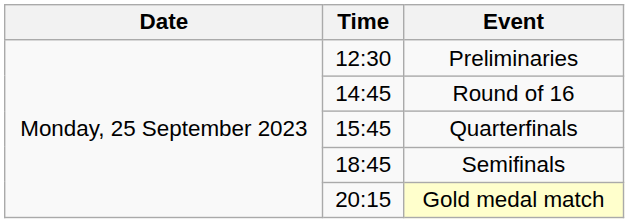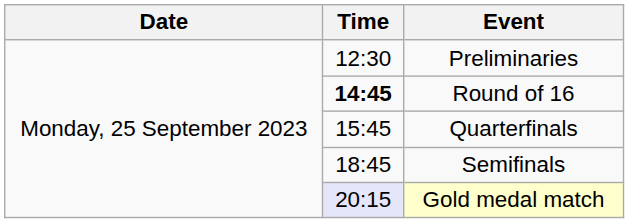(363, 93) normal -> (363, 93) bold
(363, 199) no background -> (363, 199) lavender background
